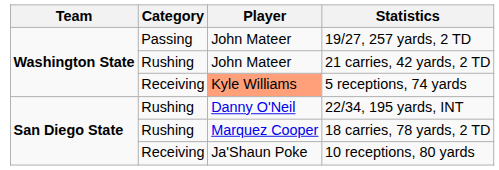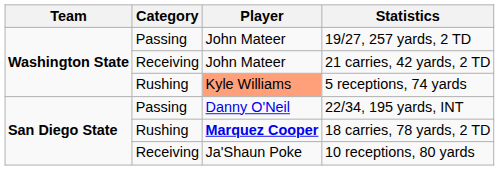(168, 61) Rushing -> (167, 61) Receiving
(173, 84) Receiving -> (162, 84) Rushing
(168, 107) Rushing -> (161, 107) Passing
(265, 130) normal -> (262, 130) bold
